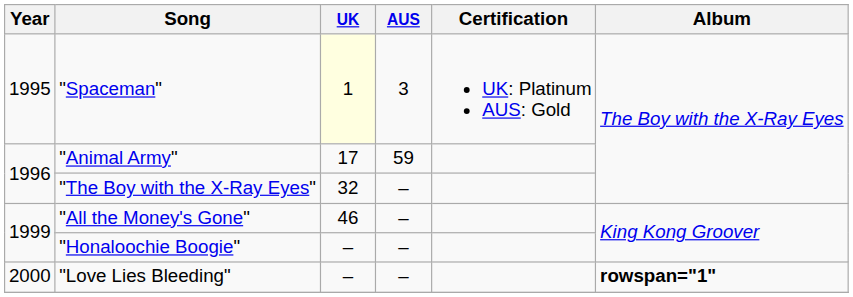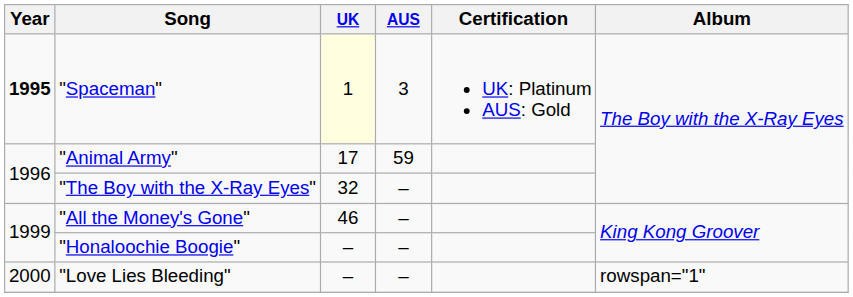(30, 88) normal -> (30, 88) bold
(658, 277) bold -> (653, 277) normal
